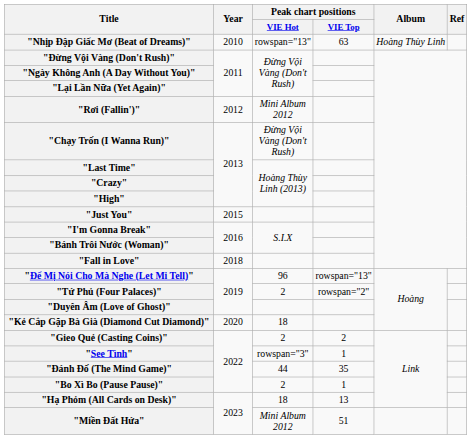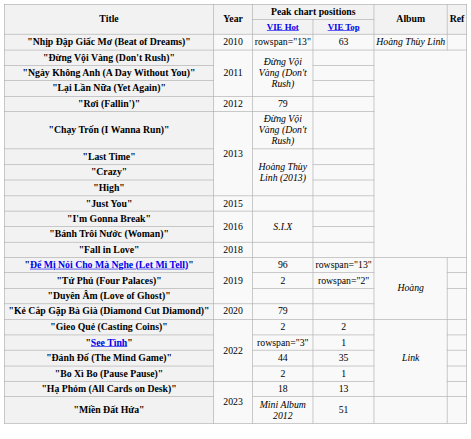(283, 109) Mini Album 2012 -> (283, 104) 79
(283, 322) 18 -> (283, 311) 79
